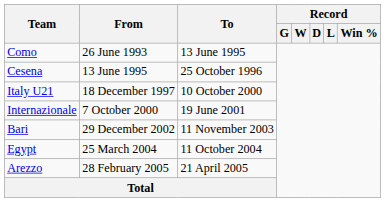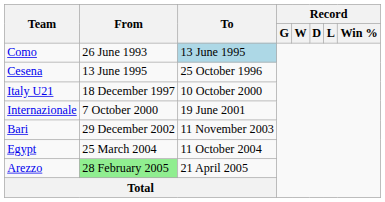(213, 52) no background -> (213, 52) lightblue background
(126, 168) no background -> (126, 168) lightgreen background
